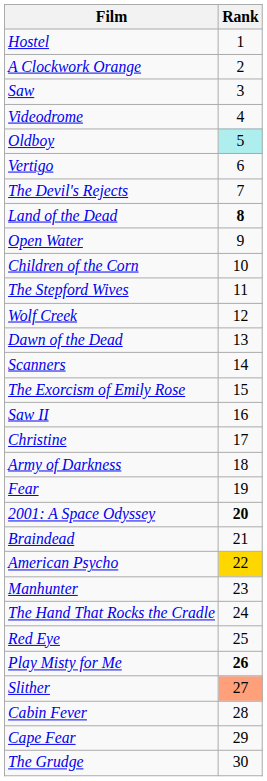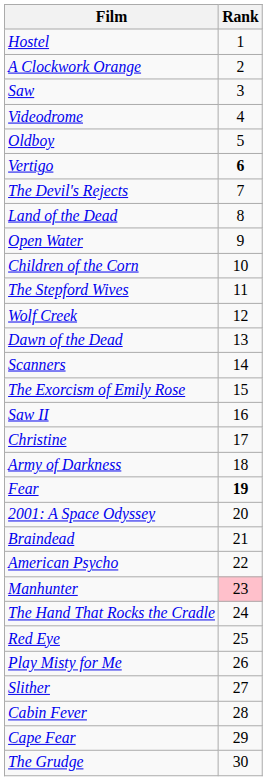(241, 141) paleturquoise background -> (241, 141) no background
(241, 166) normal -> (241, 166) bold
(241, 215) bold -> (241, 215) normal
(241, 489) normal -> (241, 489) bold
(241, 514) bold -> (241, 514) normal
(241, 564) gold background -> (241, 564) no background
(241, 588) no background -> (241, 588) pink background
(241, 663) bold -> (241, 663) normal
(241, 688) lightsalmon background -> (241, 688) no background
